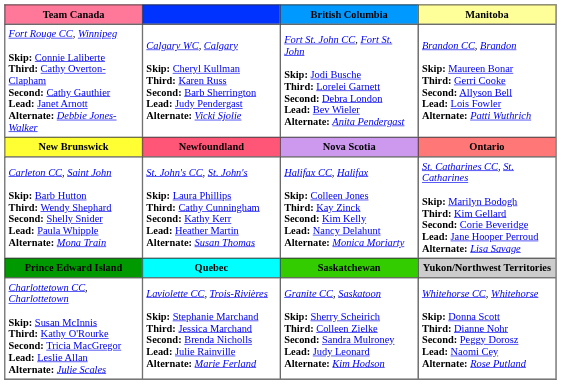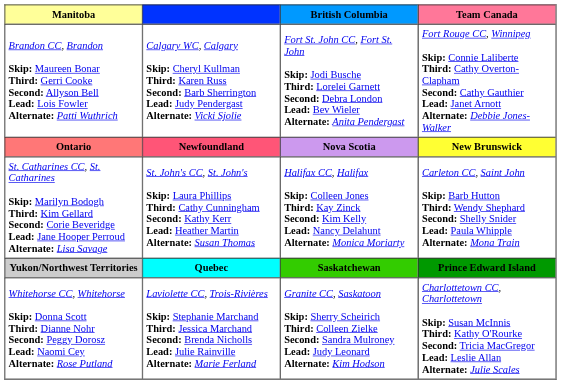columns swapped: (74, 14) <-> (487, 14)
